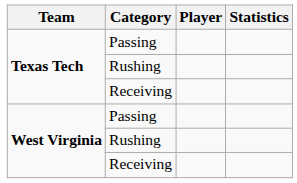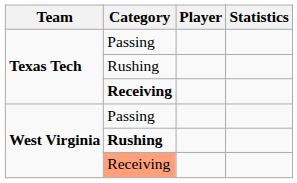(141, 91) normal -> (140, 91) bold
(135, 140) normal -> (135, 140) bold
(141, 165) no background -> (139, 165) lightsalmon background
